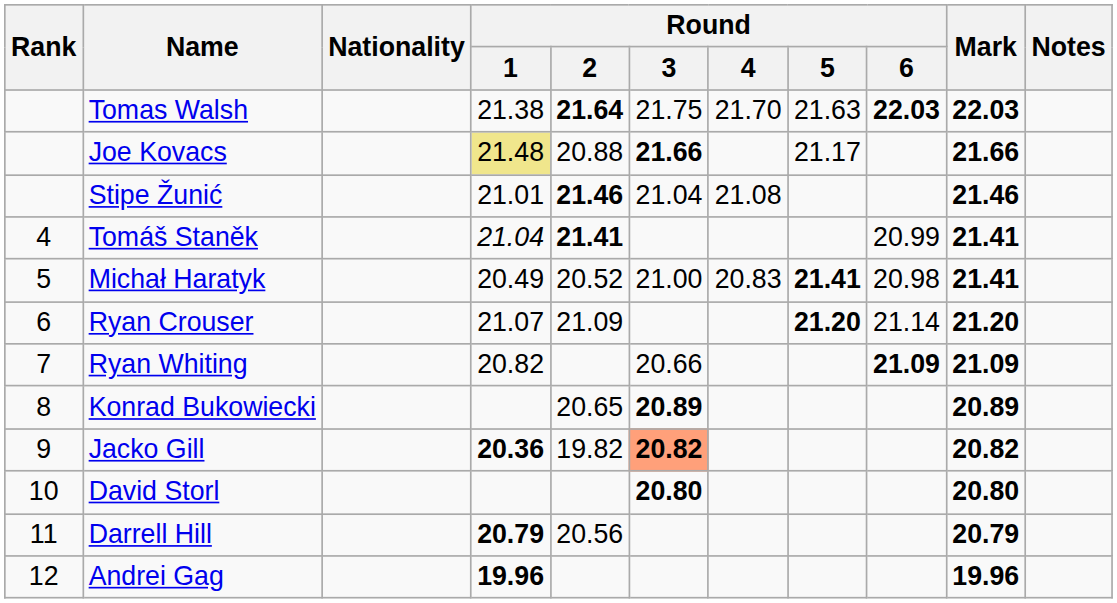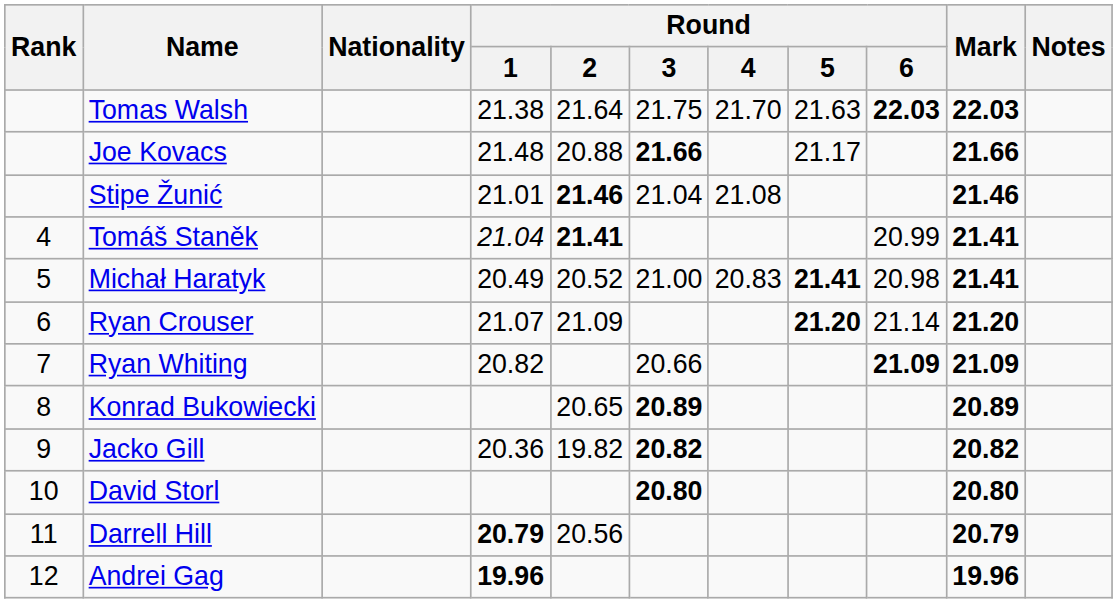(590, 110) bold -> (590, 110) normal
(511, 152) khaki background -> (511, 152) no background
(511, 449) bold -> (511, 449) normal
(669, 449) lightsalmon background -> (669, 449) no background
